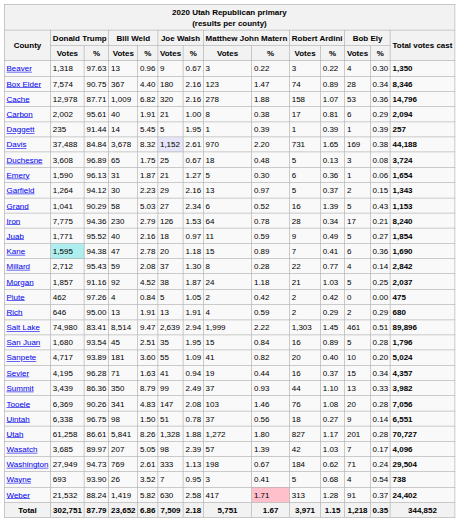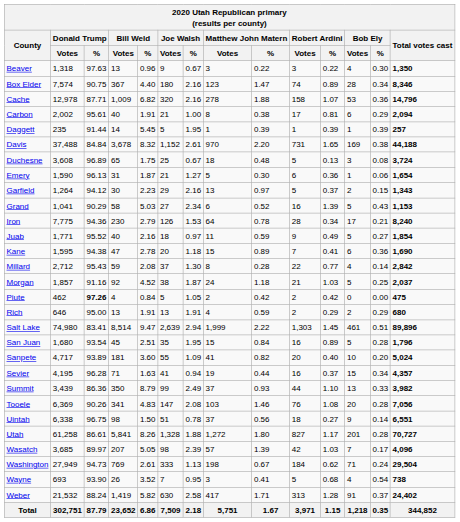(170, 145) lavender background -> (170, 145) no background
(63, 251) paleturquoise background -> (63, 251) no background
(96, 297) normal -> (96, 296) bold
(262, 495) pink background -> (262, 495) no background
